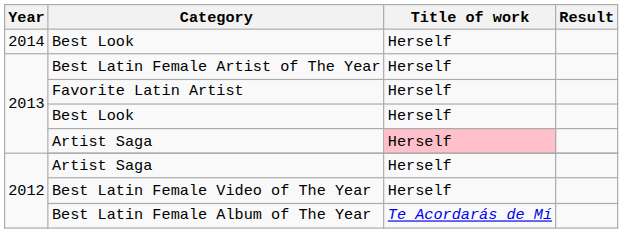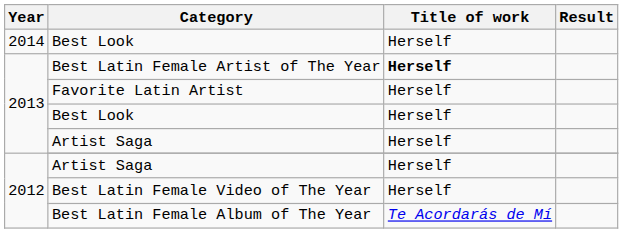(420, 67) normal -> (420, 67) bold
(420, 141) pink background -> (420, 141) no background
